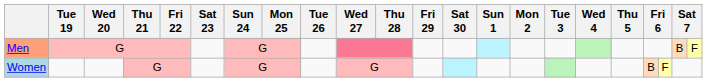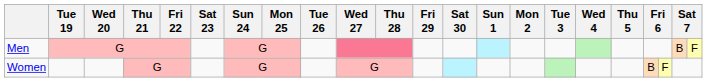(18, 48) lightsalmon background -> (18, 48) no background
(27, 67) lightblue background -> (27, 67) no background
